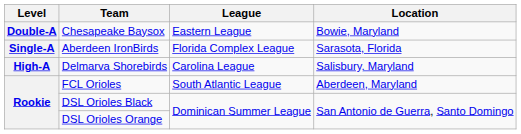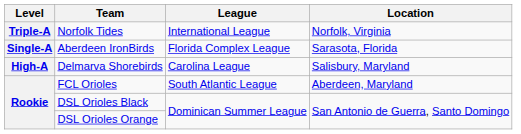+ row: (90, 31)
- row: (113, 31)
